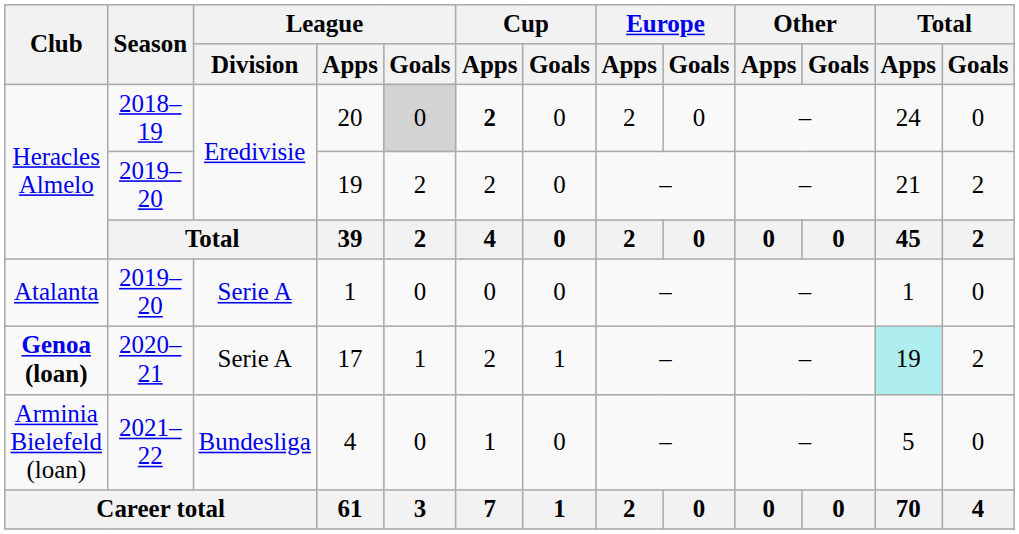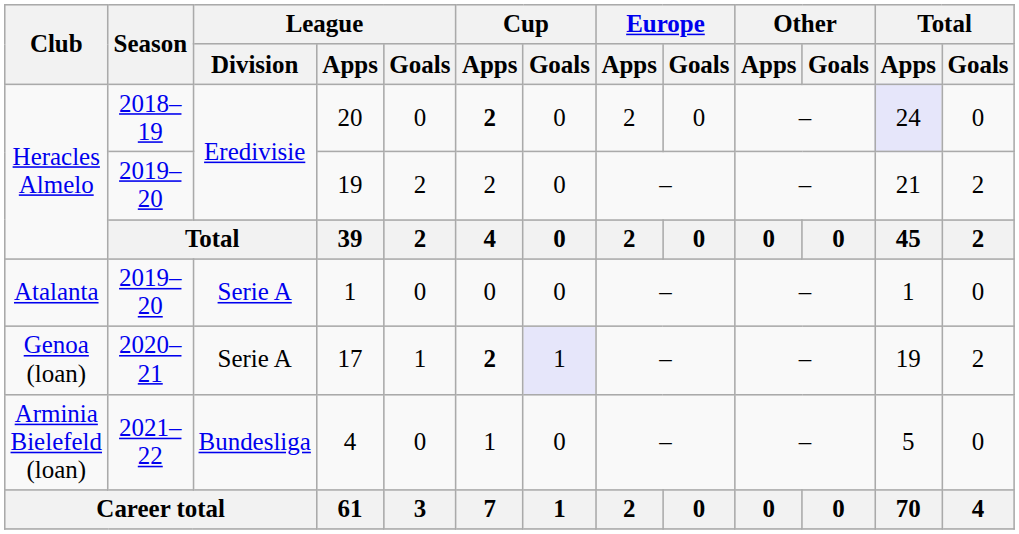(420, 117) lightgrey background -> (420, 117) no background
(908, 117) no background -> (908, 117) lavender background
(56, 360) bold -> (56, 360) normal
(490, 360) normal -> (490, 360) bold
(559, 360) no background -> (559, 360) lavender background
(908, 360) paleturquoise background -> (908, 360) no background
